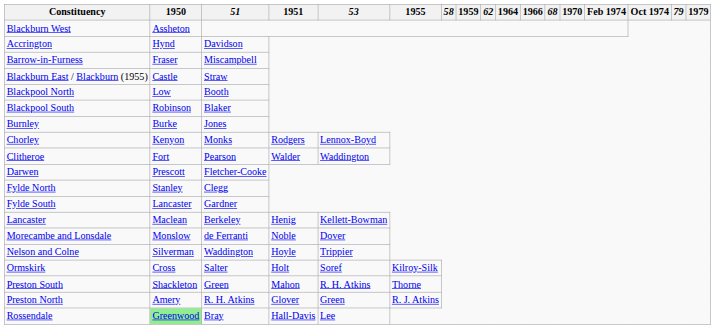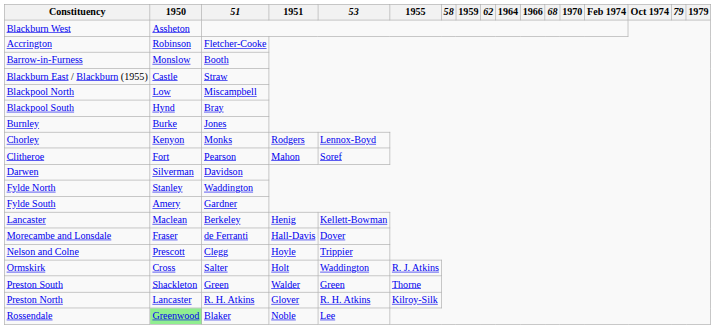(164, 44) Hynd -> (172, 44) Robinson
(223, 44) Davidson -> (235, 44) Fletcher-Cooke
(165, 60) Fraser -> (171, 60) Monslow
(230, 60) Miscampbell -> (216, 60) Booth
(216, 92) Booth -> (230, 92) Miscampbell
(172, 108) Robinson -> (164, 108) Hynd
(217, 108) Blaker -> (214, 108) Bray
(286, 156) Walder -> (285, 156) Mahon
(345, 156) Waddington -> (331, 156) Soref
(169, 172) Prescott -> (173, 172) Silverman
(235, 172) Fletcher-Cooke -> (223, 172) Davidson
(216, 188) Clegg -> (229, 188) Waddington
(172, 204) Lancaster -> (166, 204) Amery
(171, 236) Monslow -> (165, 236) Fraser
(284, 236) Noble -> (293, 236) Hall-Davis
(173, 252) Silverman -> (169, 252) Prescott
(229, 252) Waddington -> (216, 252) Clegg
(331, 268) Soref -> (345, 268) Waddington
(415, 268) Kilroy-Silk -> (415, 268) R. J. Atkins
(285, 284) Mahon -> (286, 284) Walder
(345, 284) R. H. Atkins -> (332, 284) Green
(166, 300) Amery -> (172, 300) Lancaster
(332, 300) Green -> (345, 300) R. H. Atkins
(415, 300) R. J. Atkins -> (415, 300) Kilroy-Silk
(214, 316) Bray -> (217, 316) Blaker
(293, 316) Hall-Davis -> (284, 316) Noble
